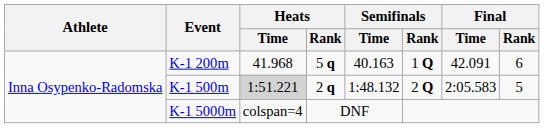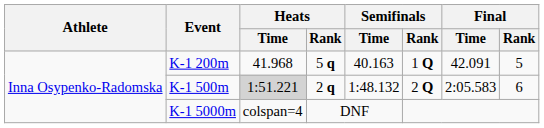(519, 63) 6 -> (519, 63) 5
(519, 87) 5 -> (519, 87) 6
